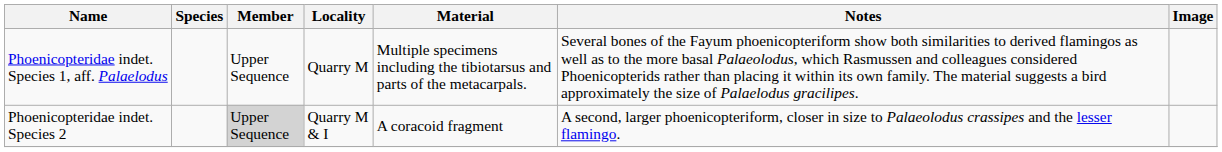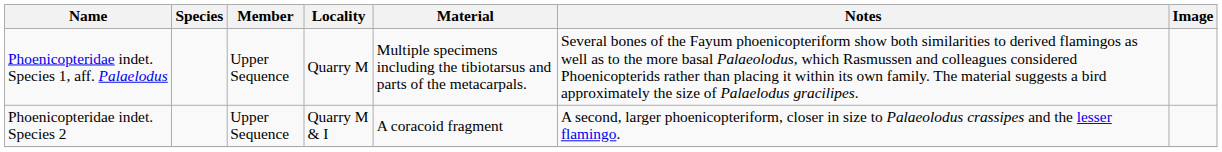(260, 125) lightgrey background -> (260, 125) no background
